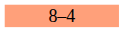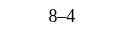(62, 15) lightsalmon background -> (62, 15) no background
